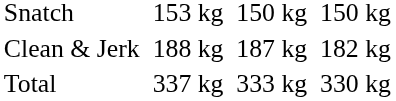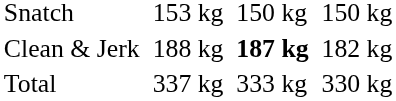(272, 48) normal -> (272, 48) bold
